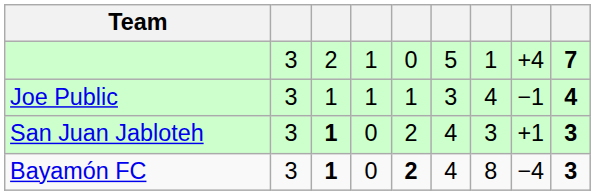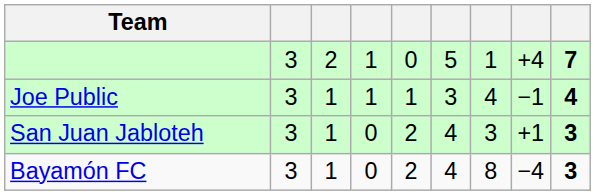(331, 134) bold -> (331, 134) normal
(331, 171) bold -> (331, 171) normal
(411, 171) bold -> (411, 171) normal
